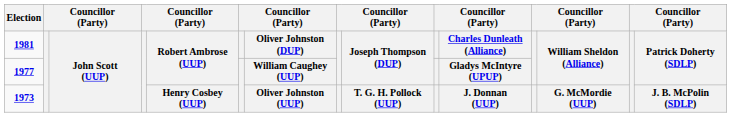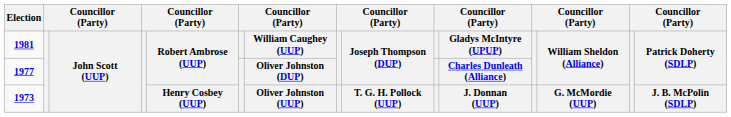(290, 44) Oliver Johnston (DUP) -> (290, 44) William Caughey (UUP)
(485, 44) Charles Dunleath (Alliance) -> (485, 44) Gladys McIntyre (UPUP)
(290, 71) William Caughey (UUP) -> (290, 71) Oliver Johnston (DUP)
(485, 71) Gladys McIntyre (UPUP) -> (485, 71) Charles Dunleath (Alliance)
